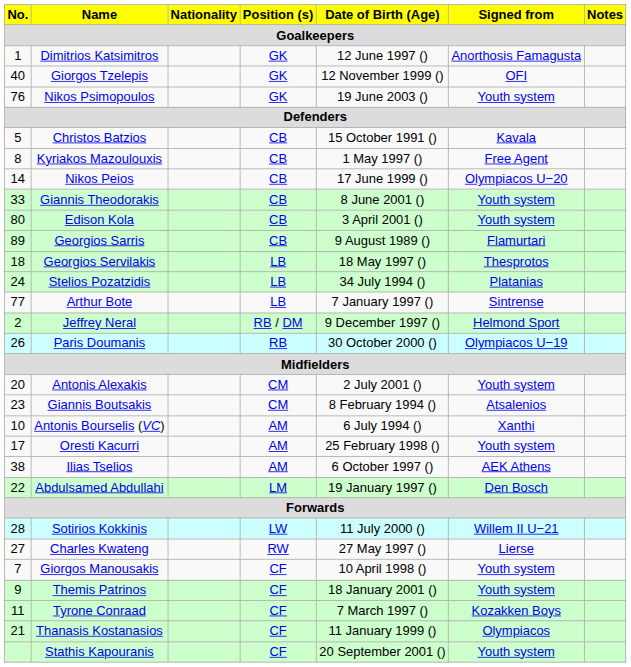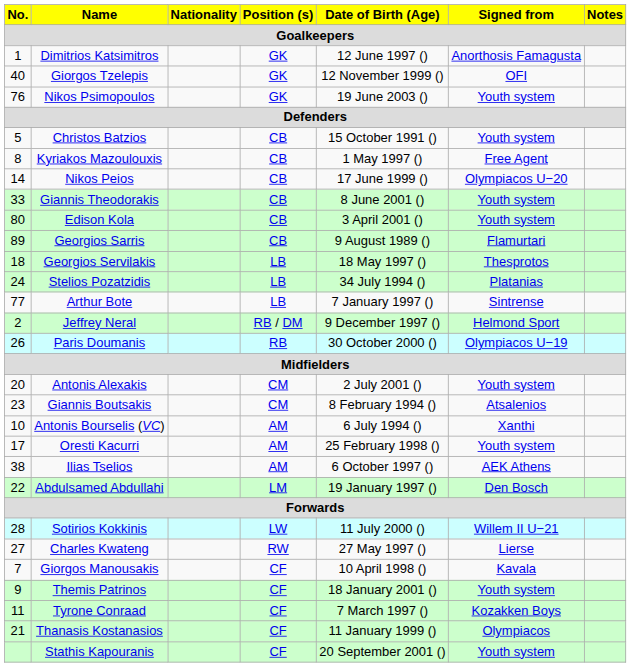(516, 138) Kavala -> (516, 138) Youth system
(516, 569) Youth system -> (516, 569) Kavala
